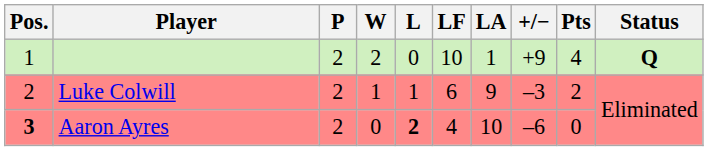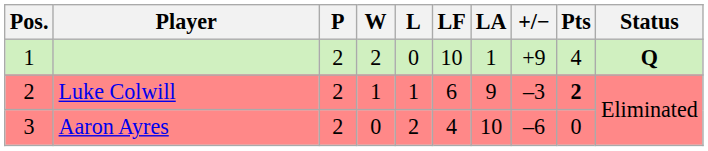(576, 92) normal -> (576, 92) bold
(29, 127) bold -> (29, 127) normal
(413, 127) bold -> (413, 127) normal
